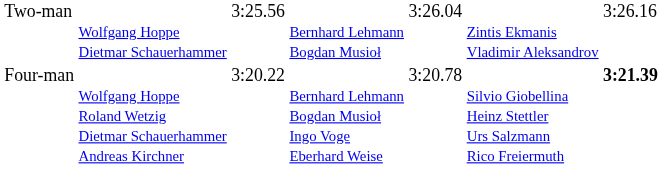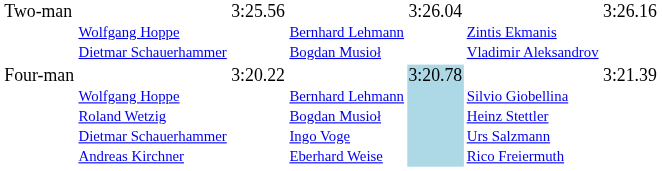(435, 75) no background -> (435, 75) lightblue background
(630, 75) bold -> (630, 75) normal
